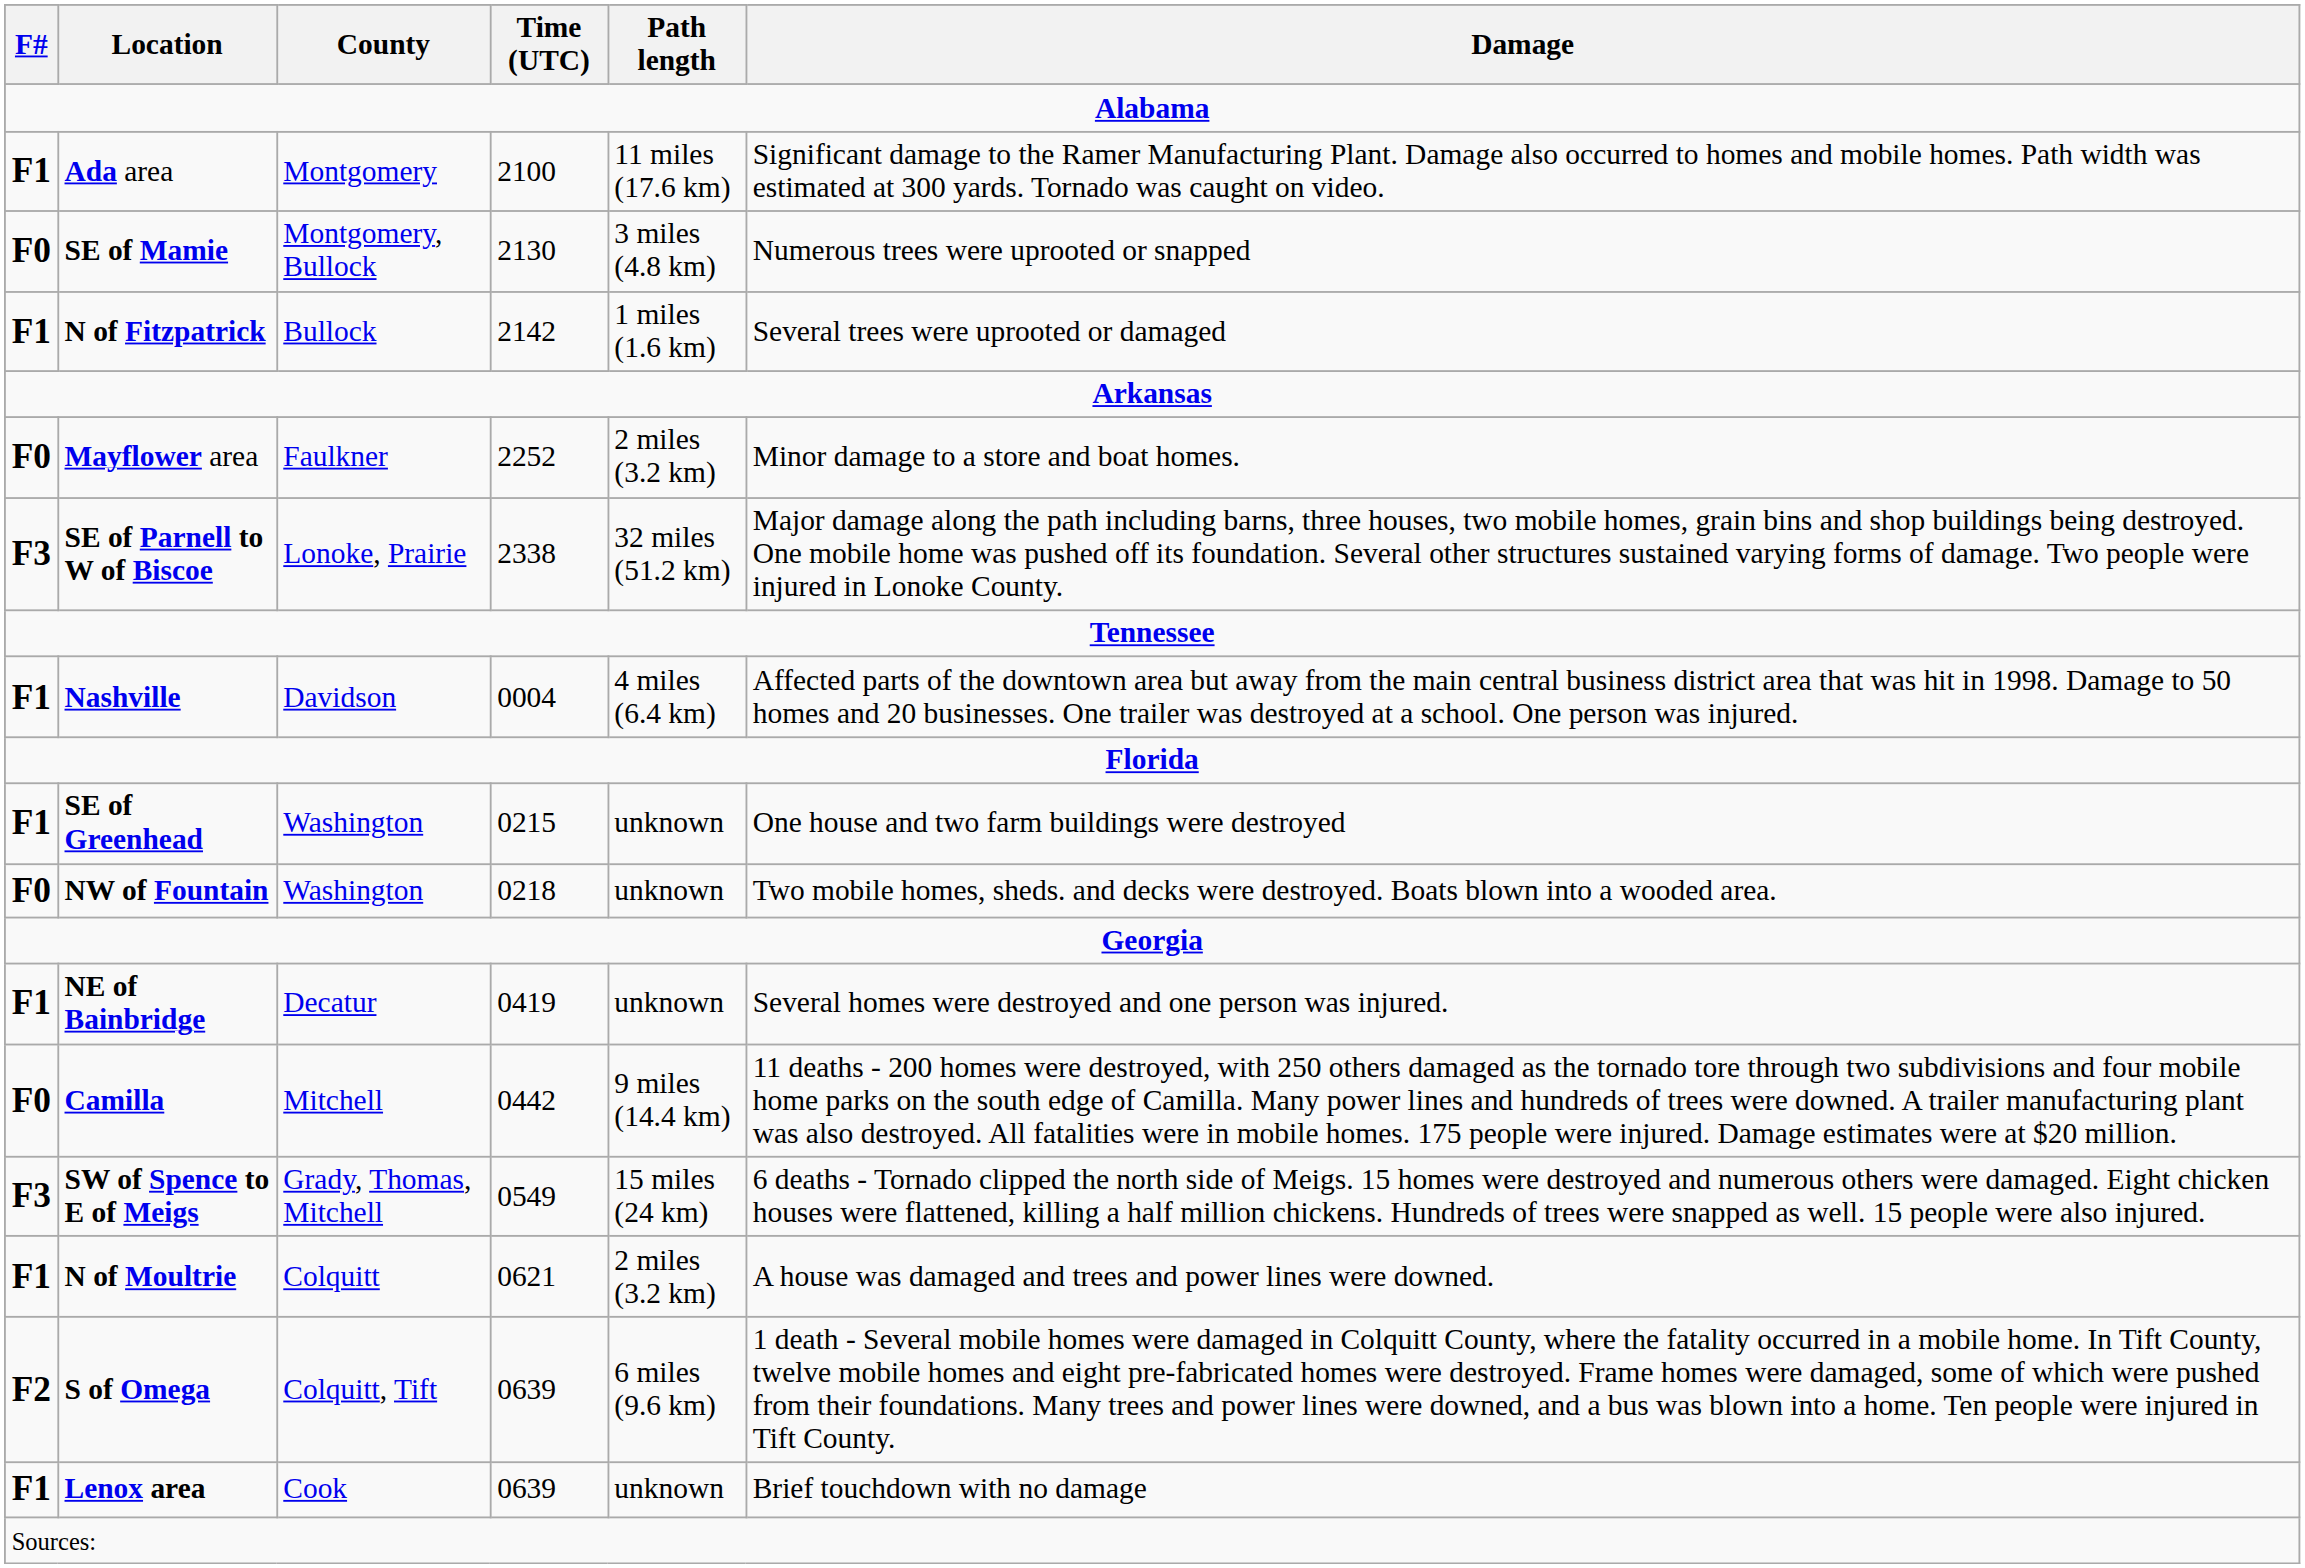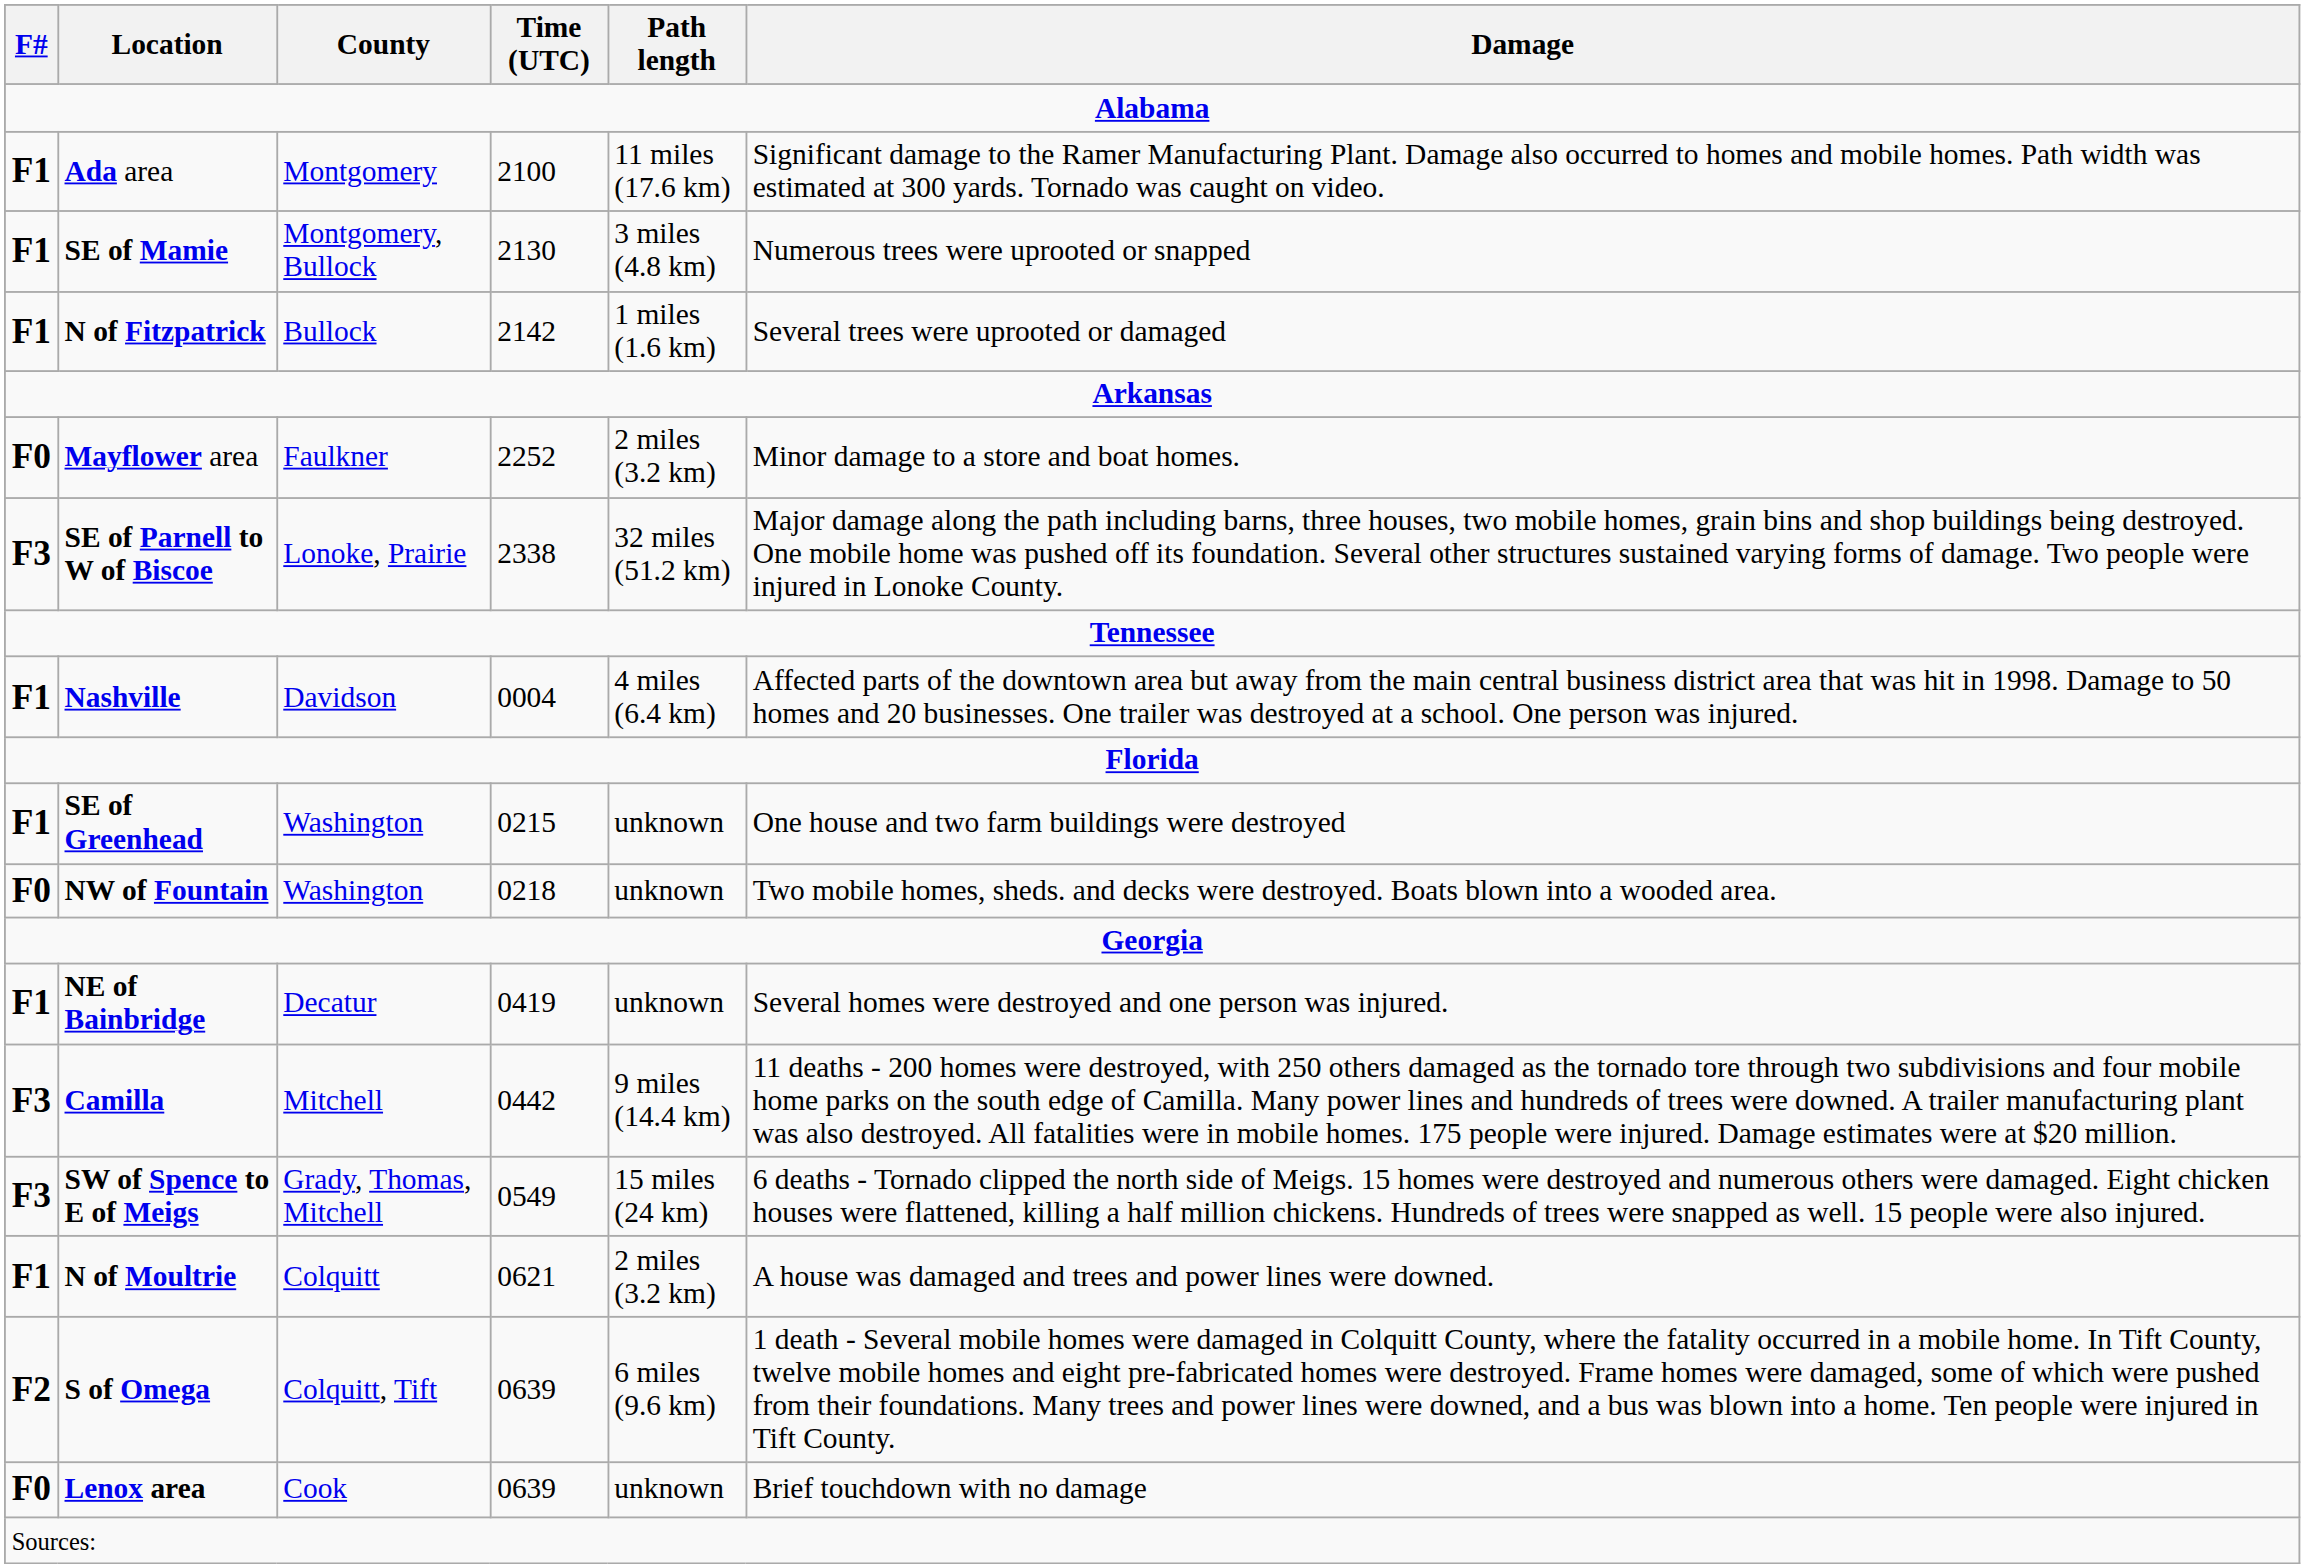(31, 250) F0 -> (31, 250) F1
(31, 1099) F0 -> (31, 1099) F3
(31, 1489) F1 -> (31, 1489) F0
